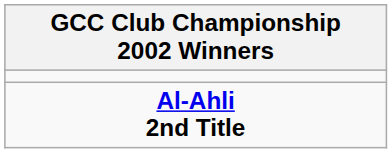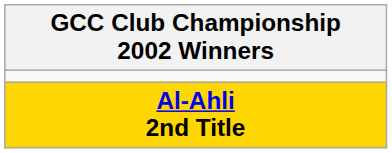(196, 114) no background -> (196, 114) gold background
